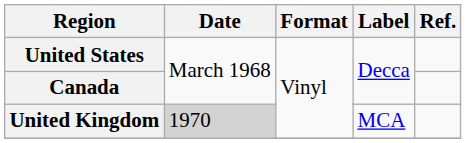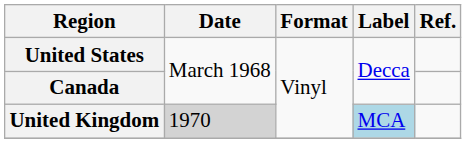(381, 120) no background -> (381, 120) lightblue background
